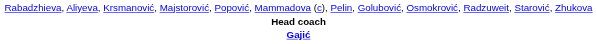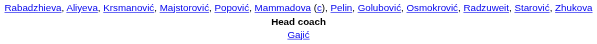(299, 35) bold -> (299, 35) normal
